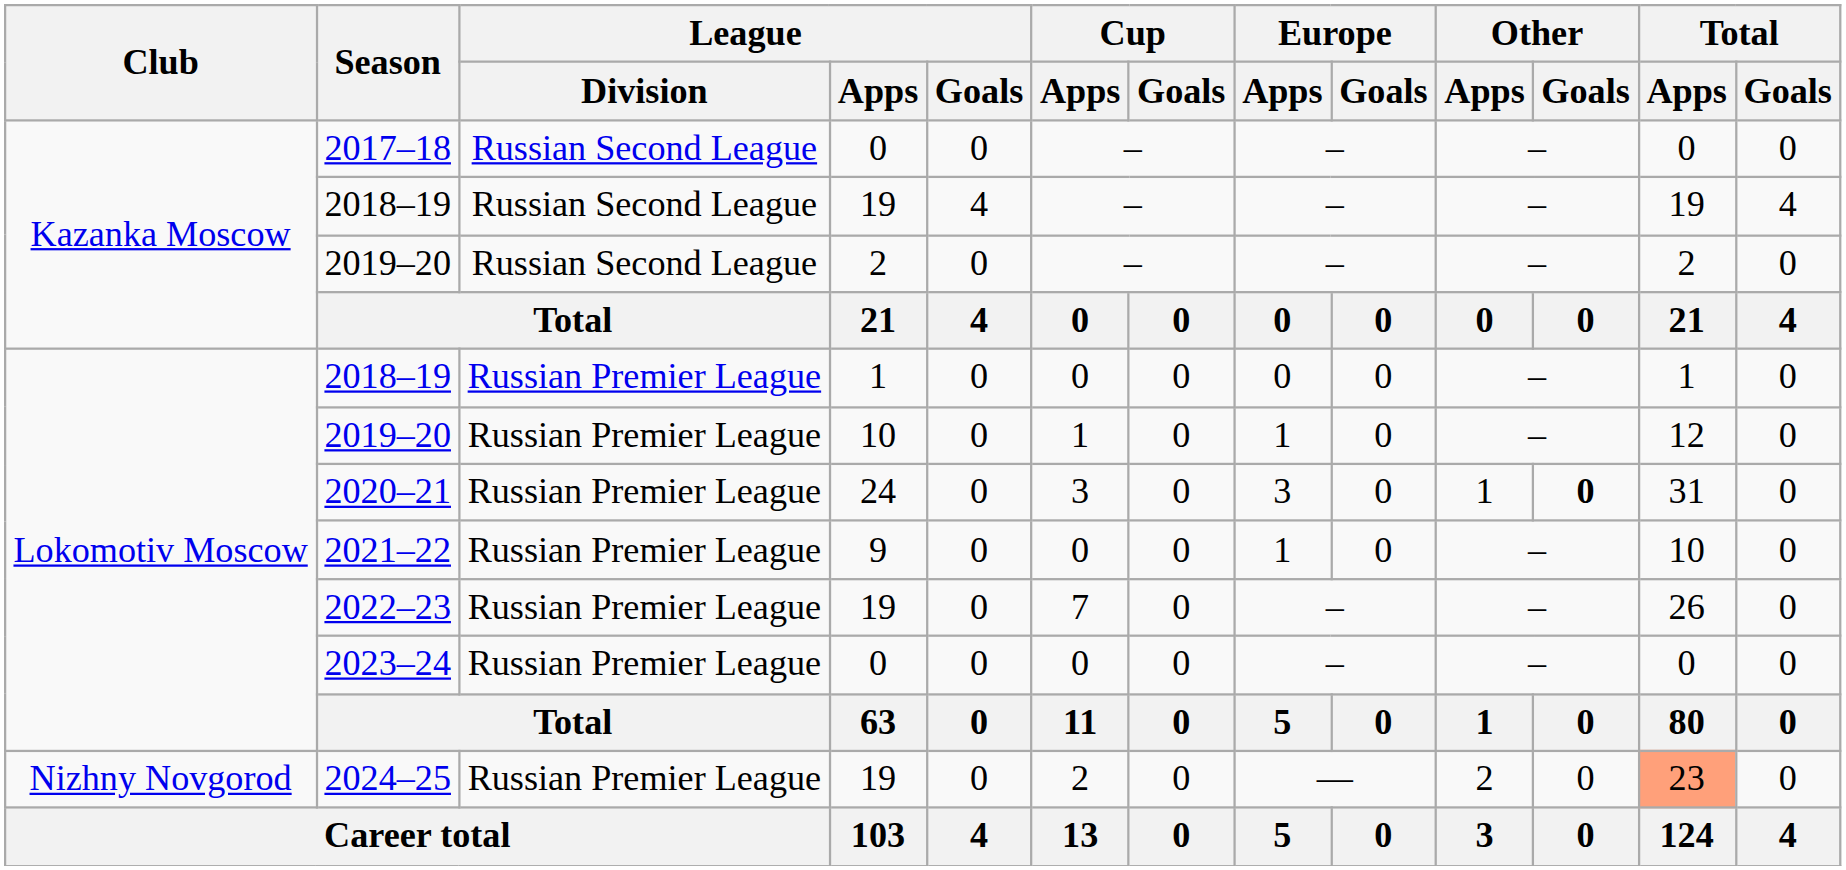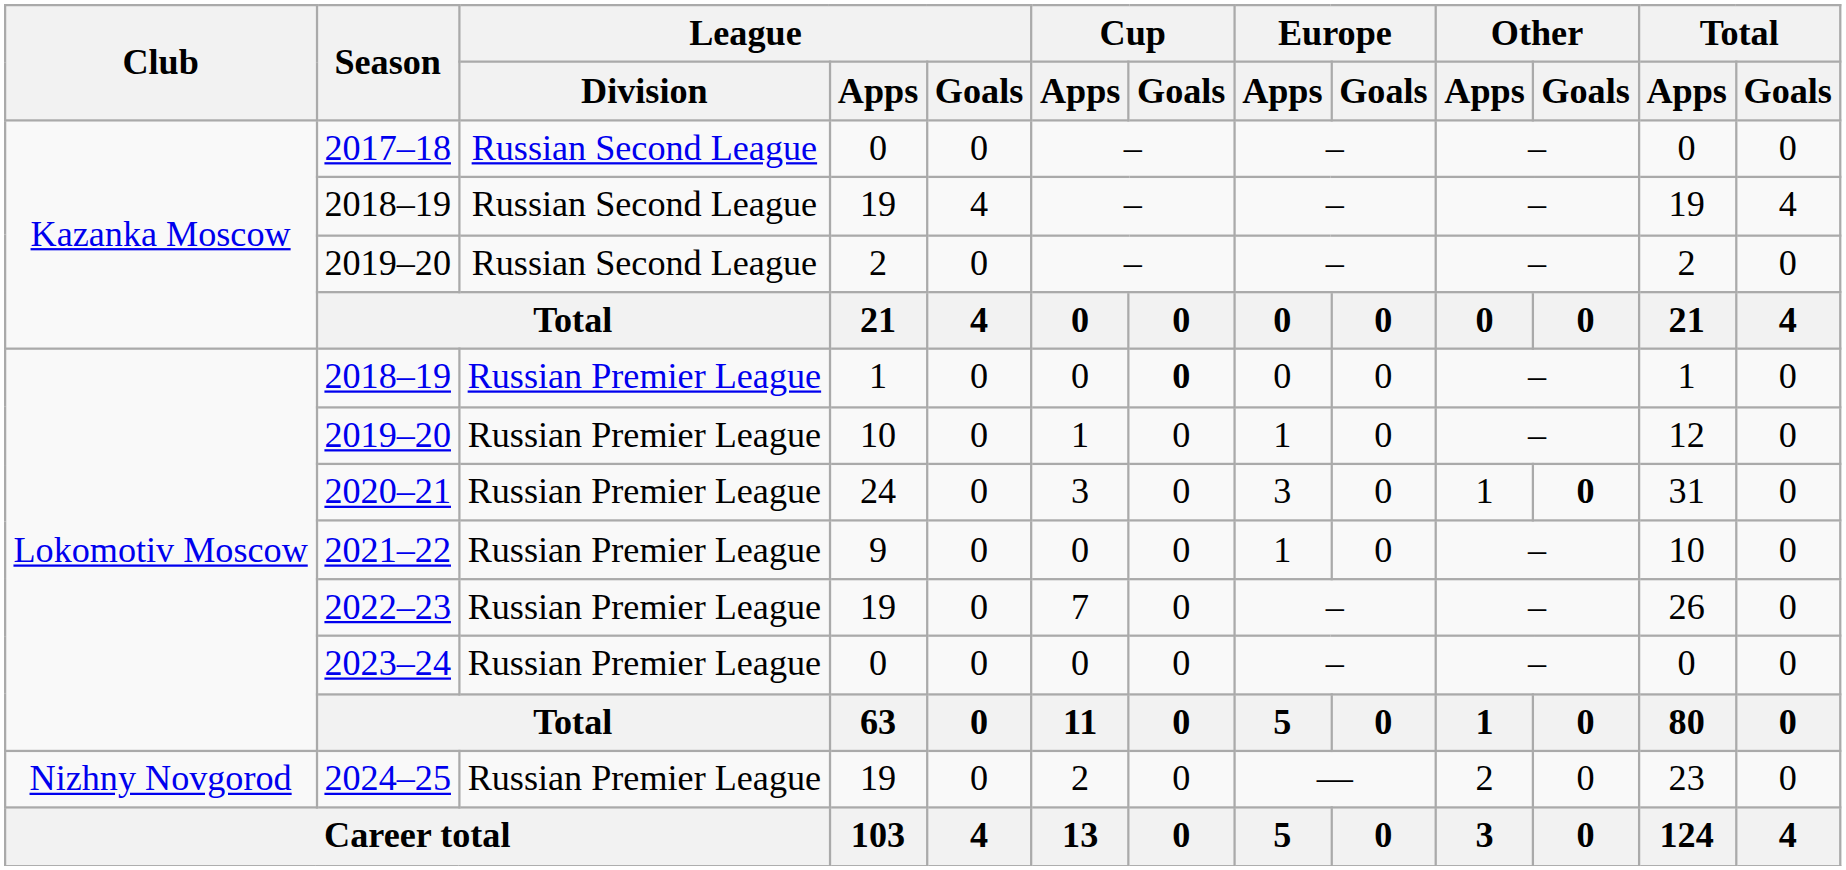(1181, 377) normal -> (1181, 377) bold
(1687, 778) lightsalmon background -> (1687, 778) no background
